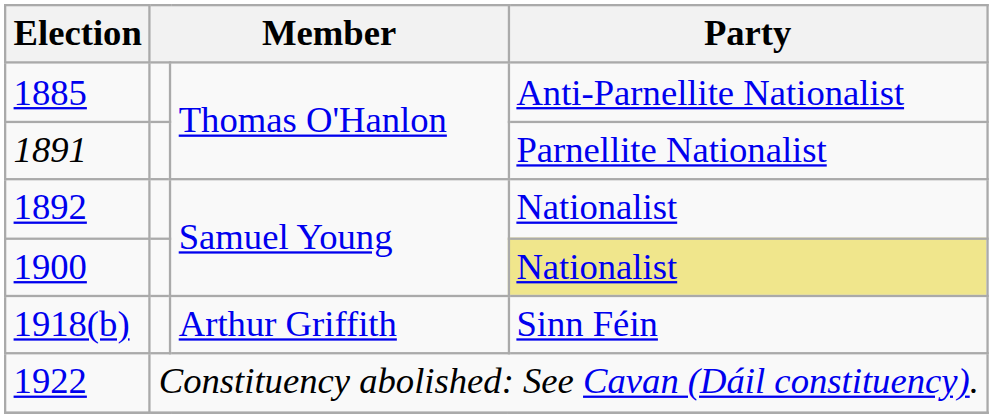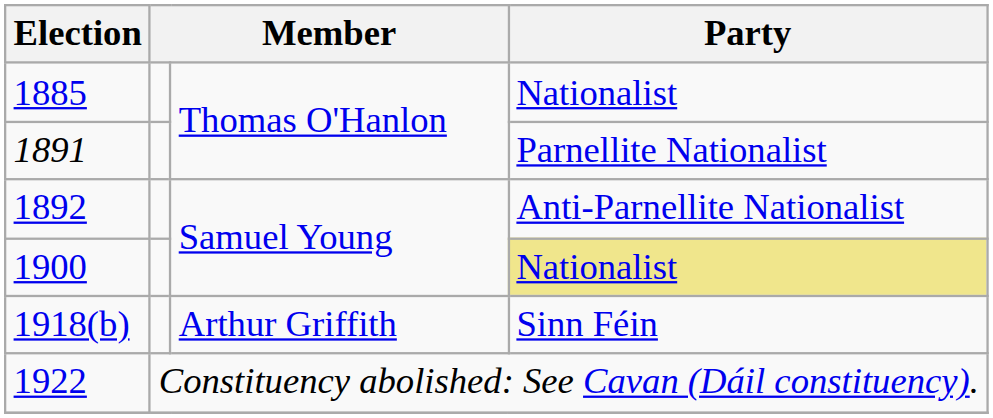(710, 91) Anti-Parnellite Nationalist -> (597, 91) Nationalist
(597, 207) Nationalist -> (710, 207) Anti-Parnellite Nationalist
